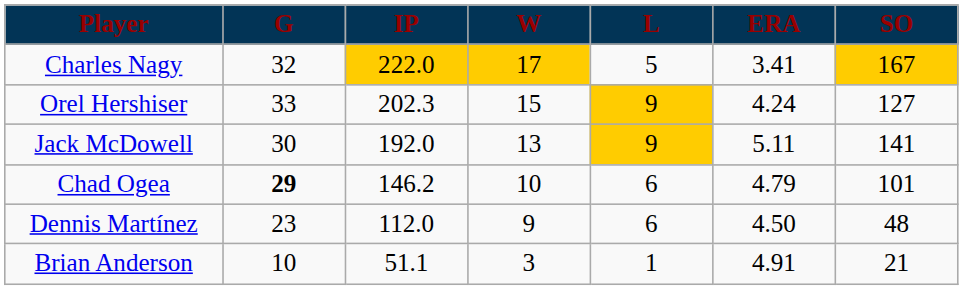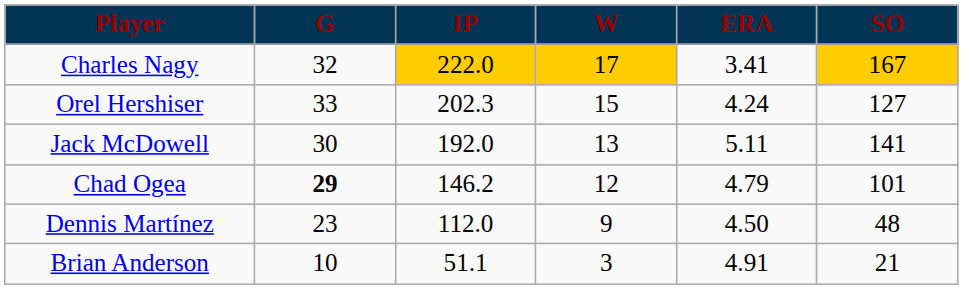- column: (651, 24)
(529, 183) 10 -> (606, 183) 12
